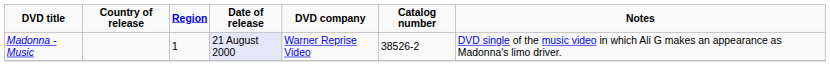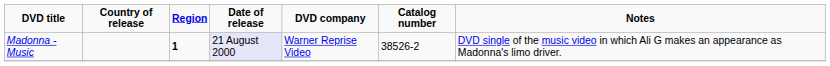(175, 46) normal -> (175, 46) bold
